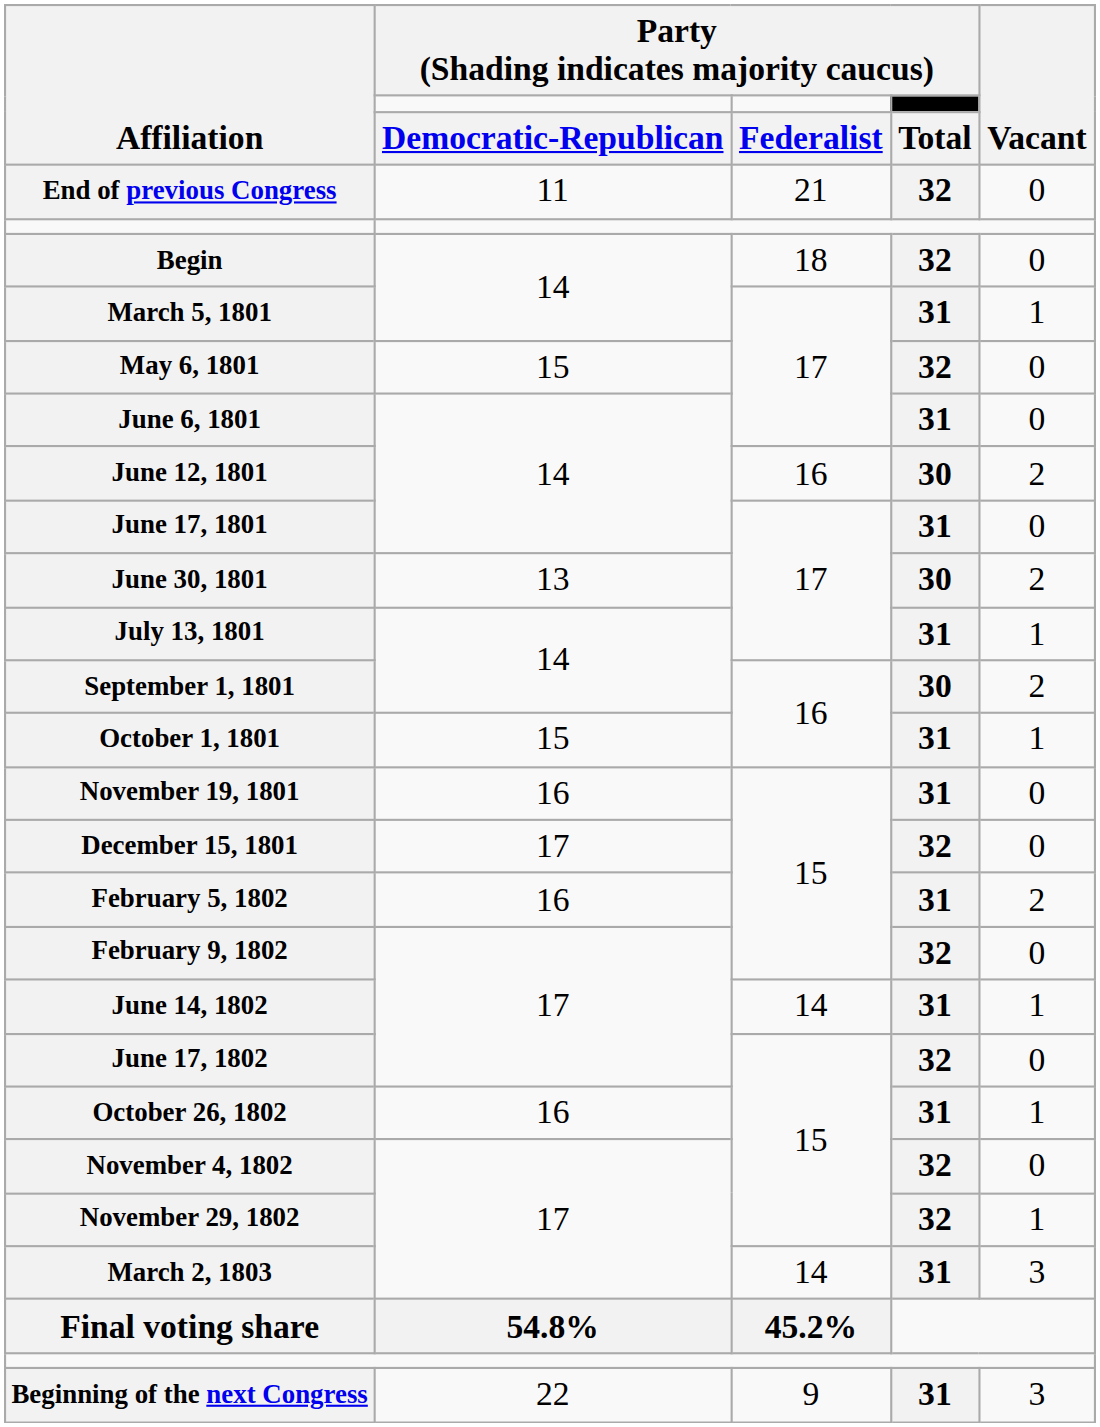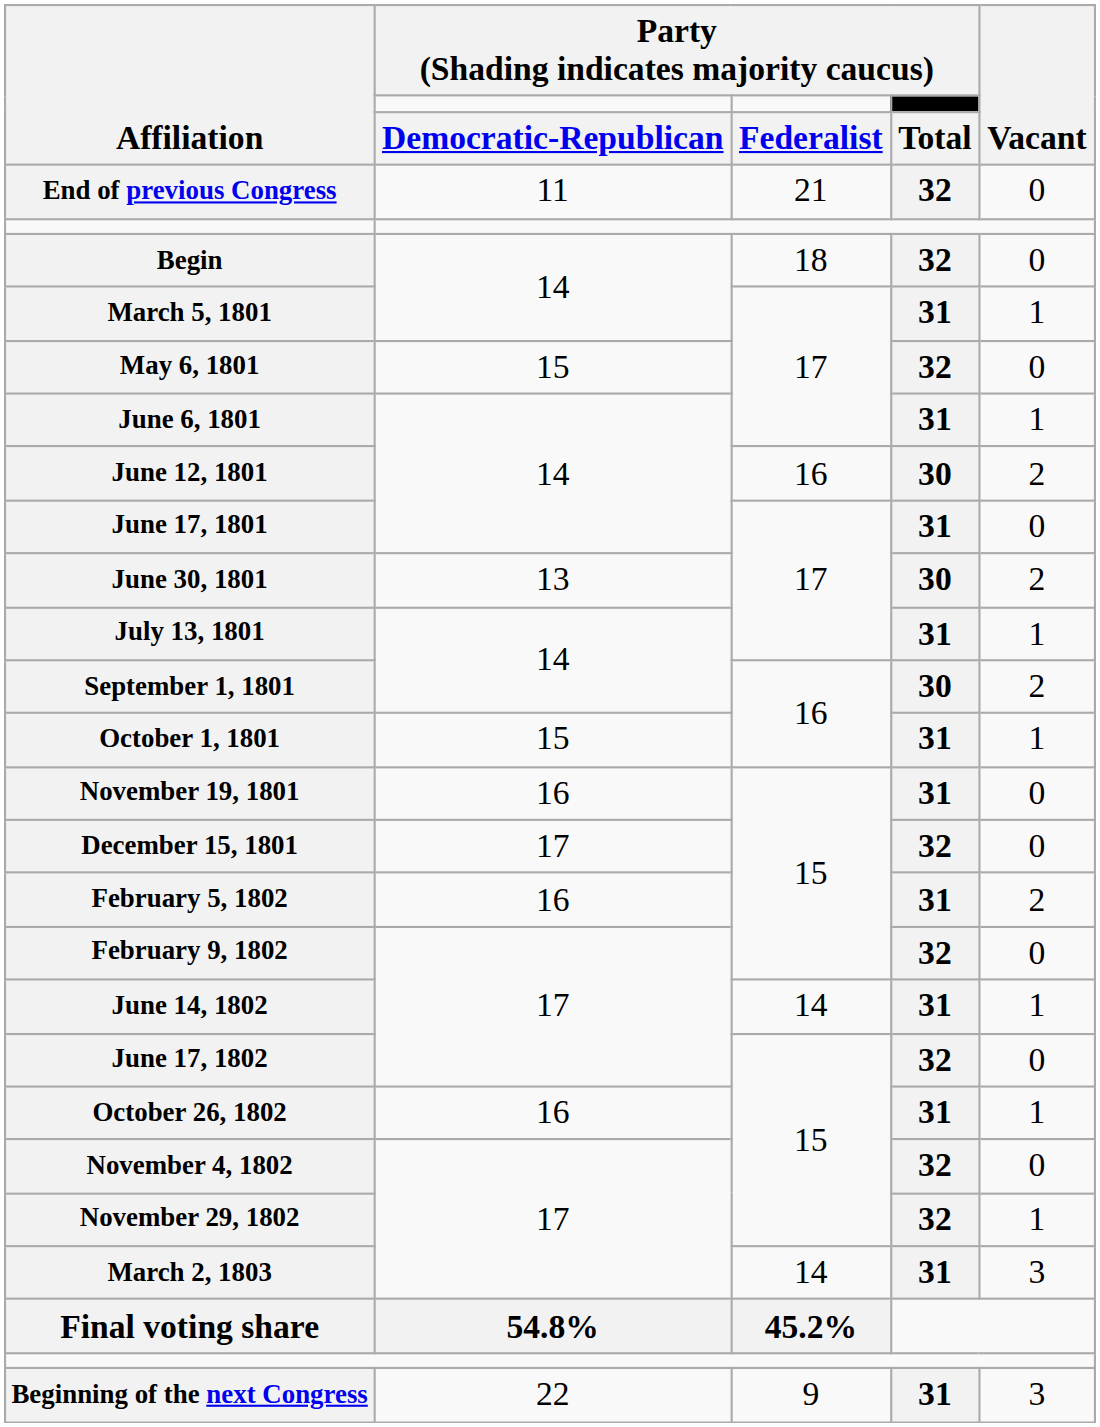(1037, 419) 0 -> (1037, 419) 1
